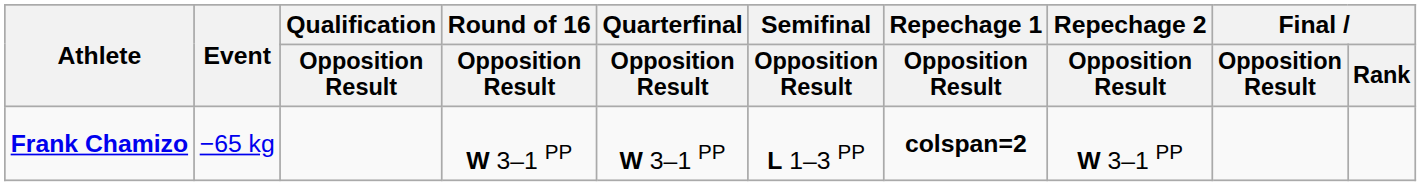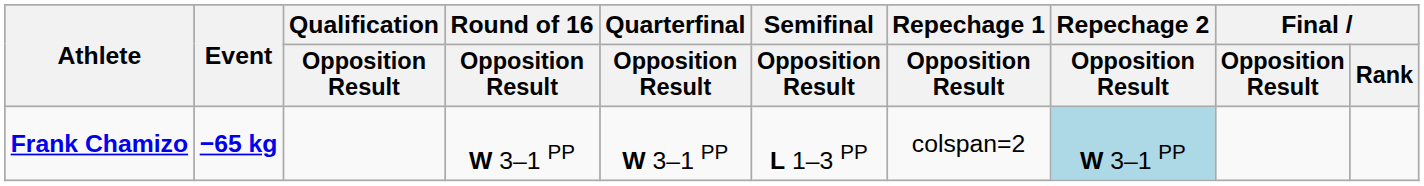(237, 144) normal -> (239, 144) bold
(966, 144) bold -> (969, 144) normal
(1130, 157) no background -> (1133, 157) lightblue background
